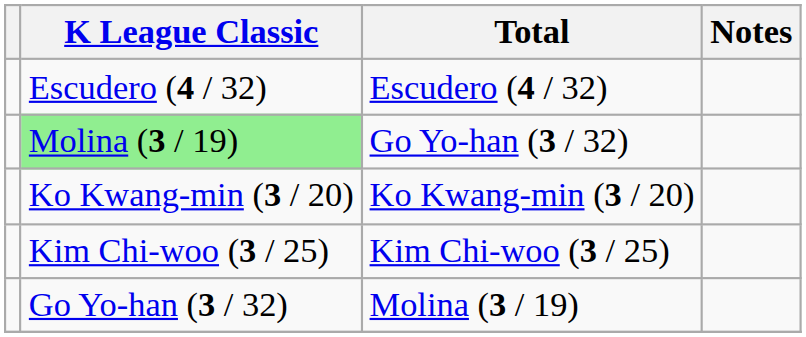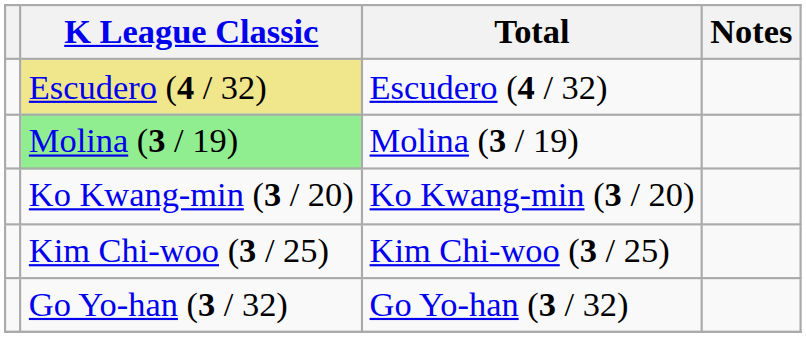(148, 86) no background -> (148, 86) khaki background
(499, 140) Go Yo-han (3 / 32) -> (474, 140) Molina (3 / 19)
(474, 304) Molina (3 / 19) -> (499, 304) Go Yo-han (3 / 32)
